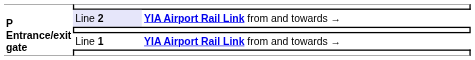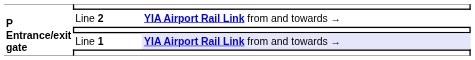(89, 18) lavender background -> (89, 18) no background
(243, 41) no background -> (243, 41) lavender background
